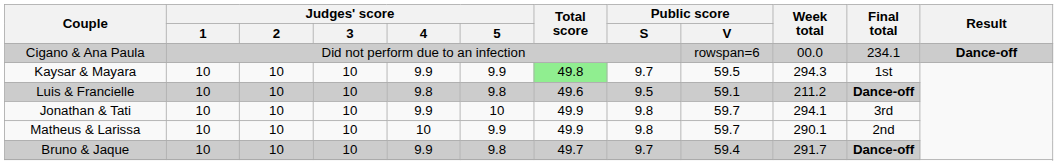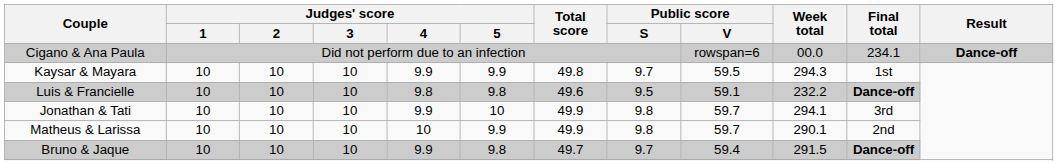(570, 72) lightgreen background -> (570, 72) no background
(810, 91) 211.2 -> (810, 91) 232.2
(810, 150) 291.7 -> (810, 150) 291.5
